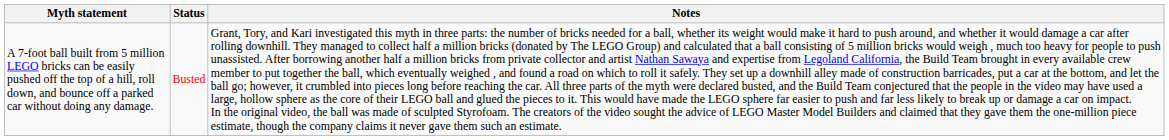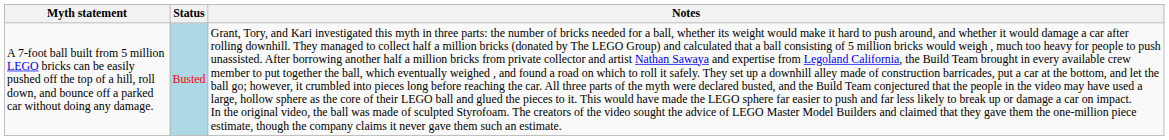(189, 79) no background -> (189, 79) lightblue background
